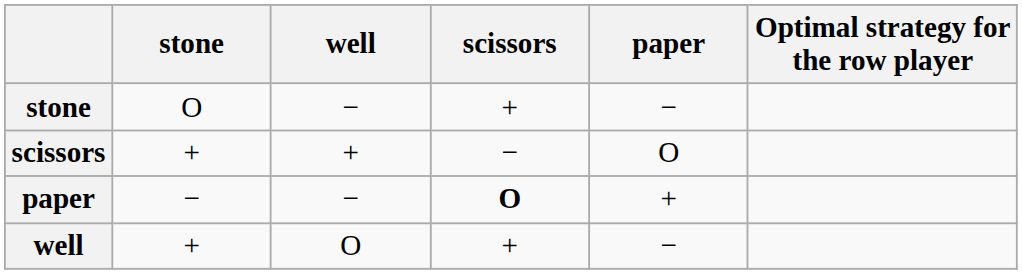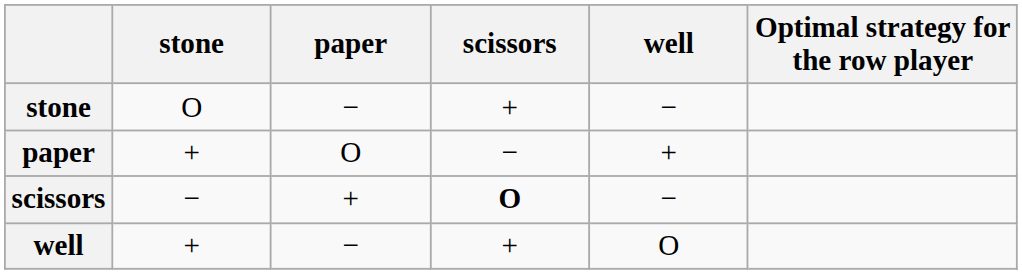columns swapped: (669, 43) <-> (351, 43)
(59, 152) scissors -> (59, 152) paper
(59, 198) paper -> (59, 198) scissors
